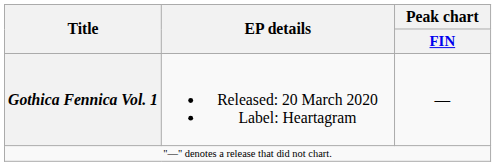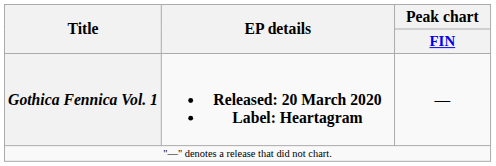(278, 108) normal -> (278, 108) bold
